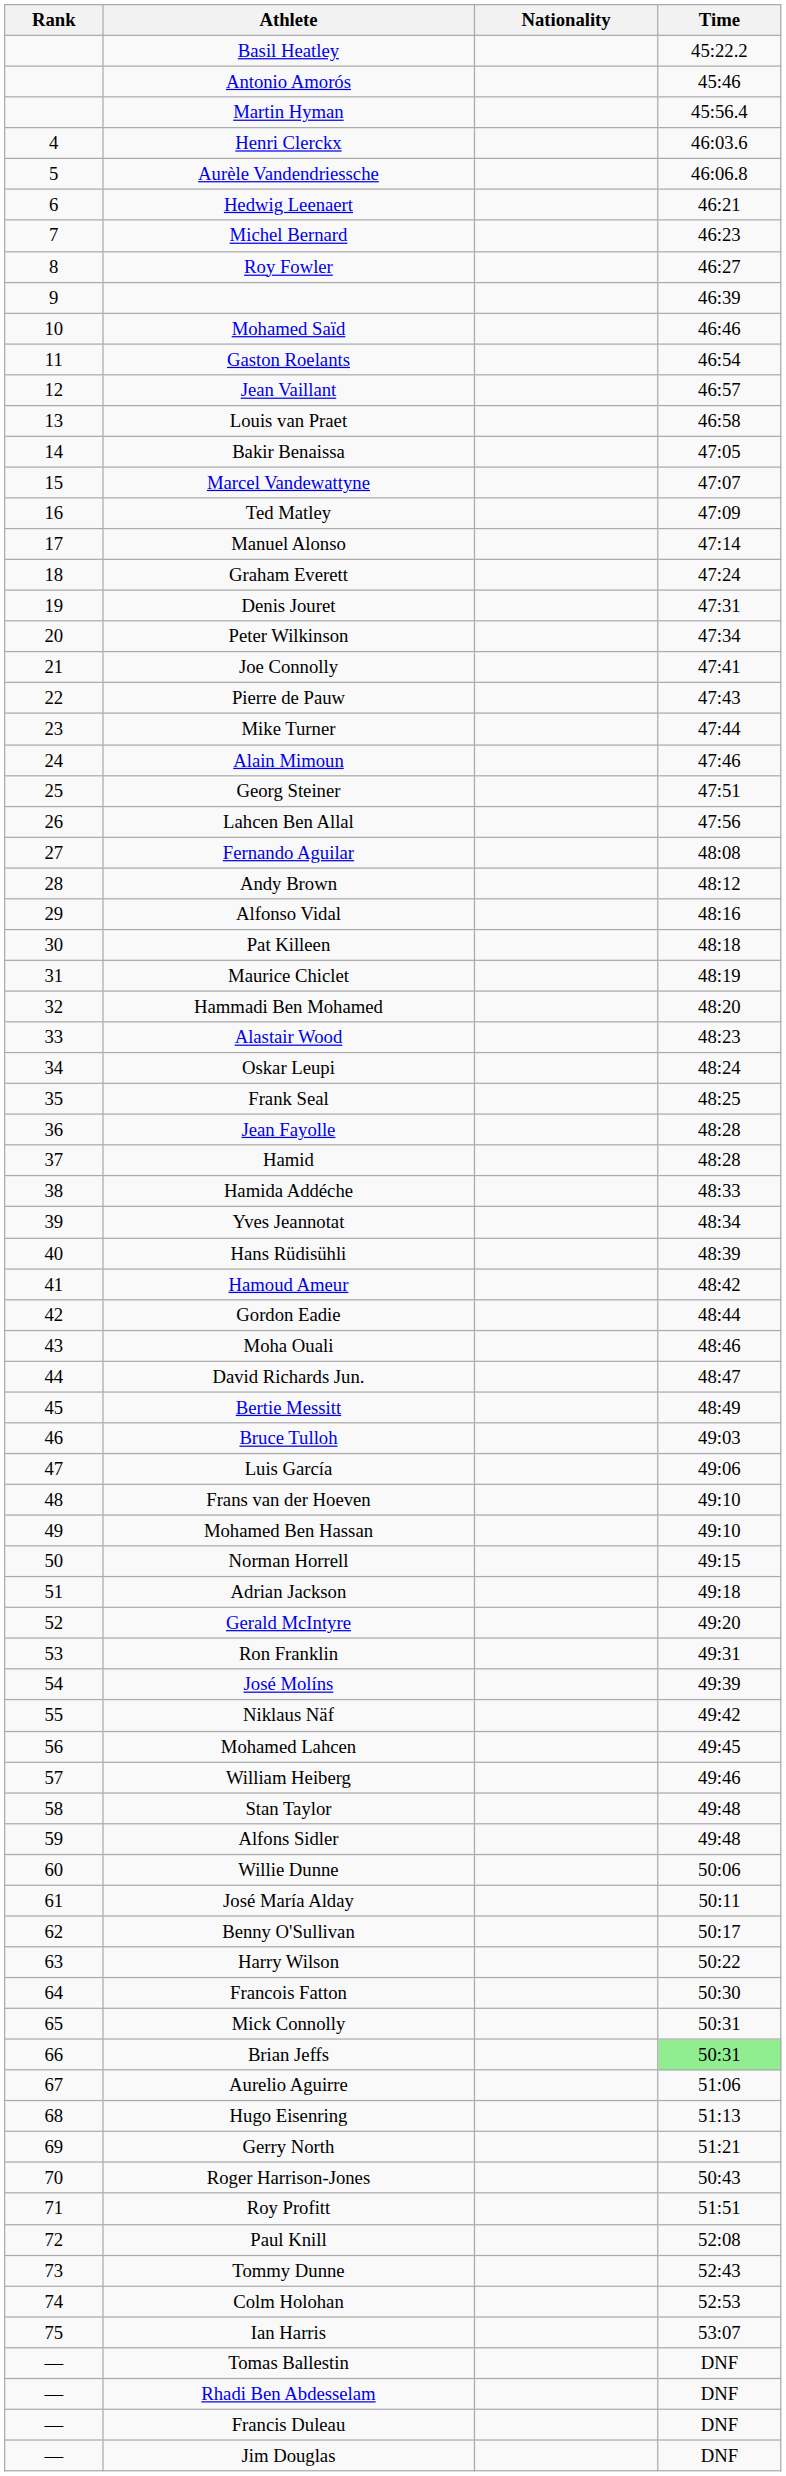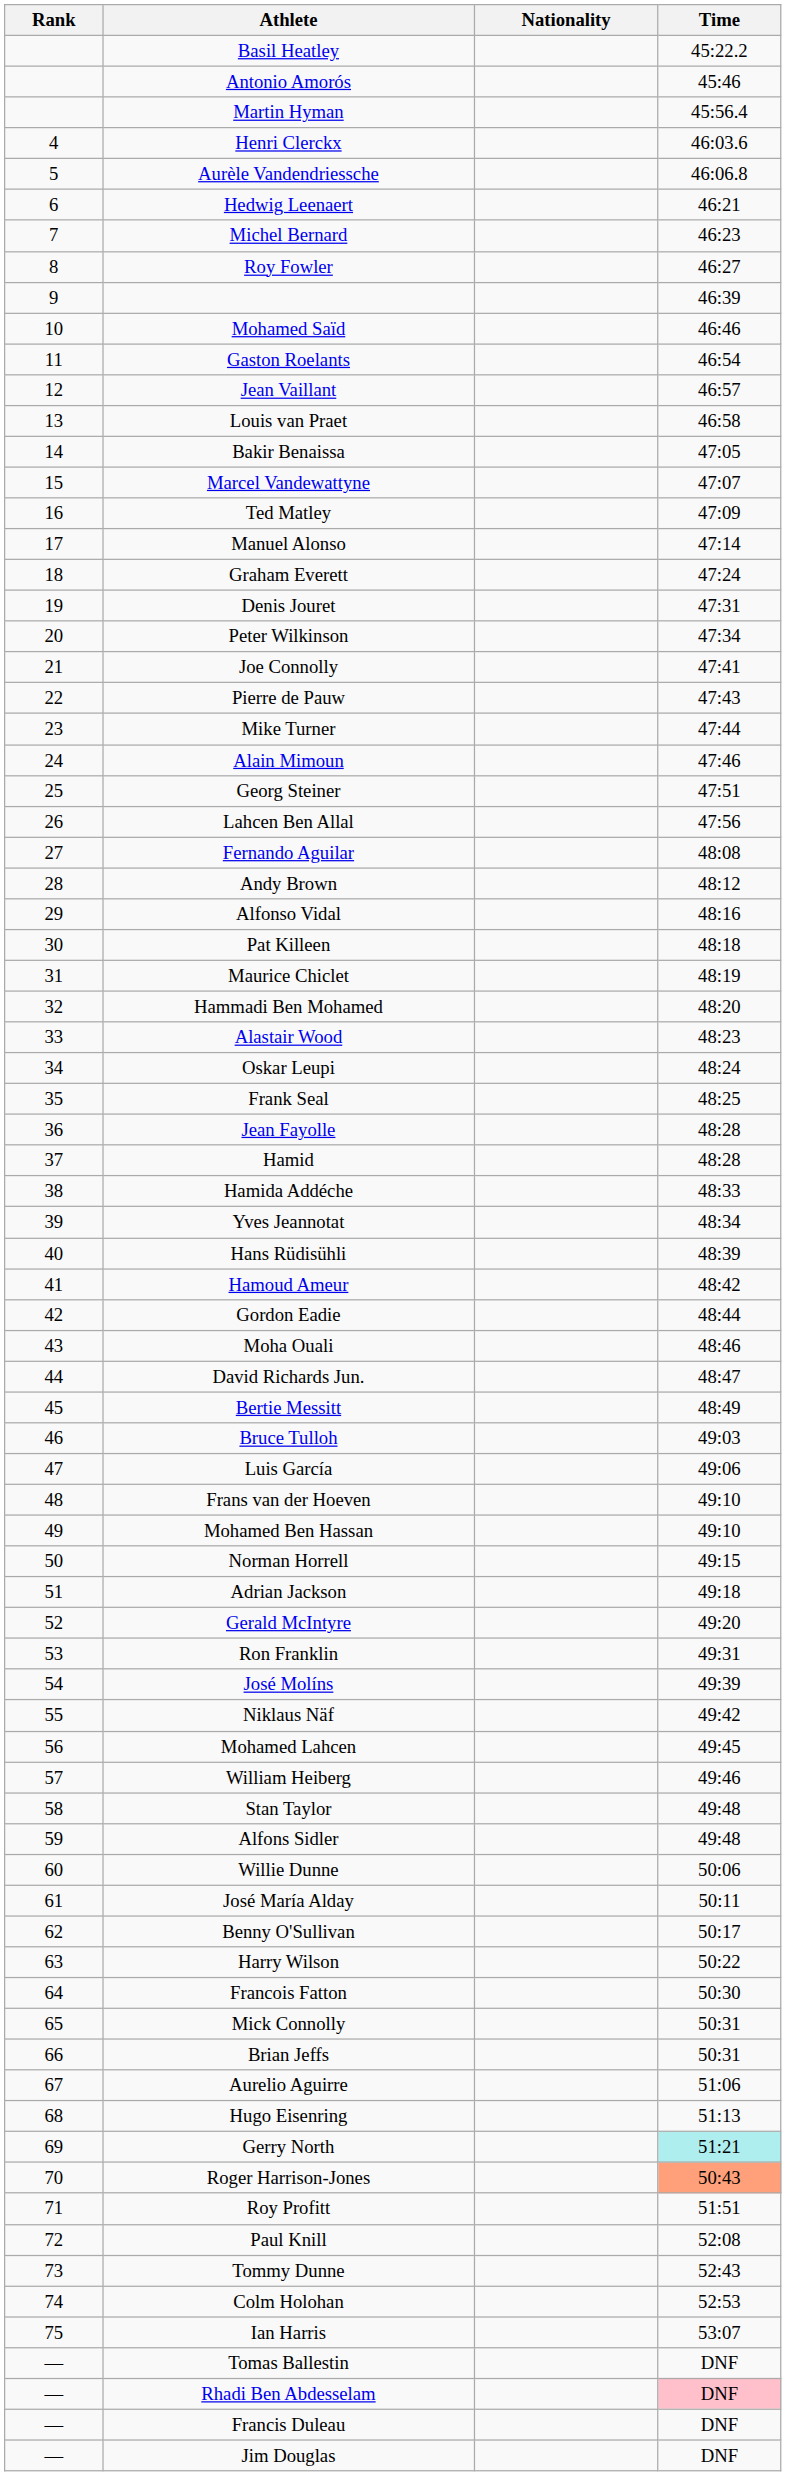(719, 2054) lightgreen background -> (719, 2054) no background
(719, 2147) no background -> (719, 2147) paleturquoise background
(719, 2177) no background -> (719, 2177) lightsalmon background
(719, 2393) no background -> (719, 2393) pink background
